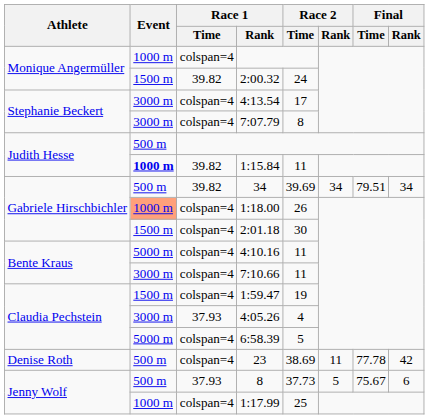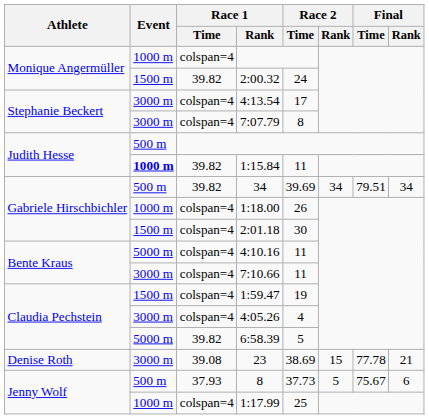(153, 209) lightsalmon background -> (153, 209) no background
(207, 317) 37.93 -> (207, 317) colspan=4
(207, 338) colspan=4 -> (207, 338) 39.82
(150, 360) 500 m -> (153, 360) 3000 m
(207, 360) colspan=4 -> (207, 360) 39.08
(336, 360) 11 -> (336, 360) 15
(406, 360) 42 -> (406, 360) 21
